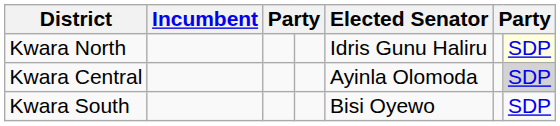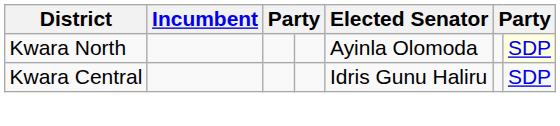(409, 48) Idris Gunu Haliru -> (404, 48) Ayinla Olomoda
(404, 77) Ayinla Olomoda -> (409, 77) Idris Gunu Haliru
(529, 77) lightgrey background -> (529, 77) no background
- row: (70, 106)
